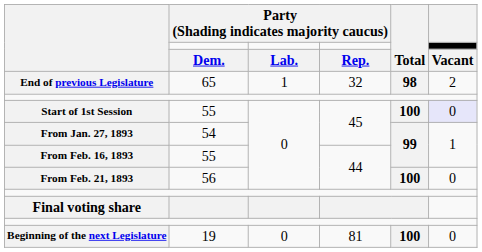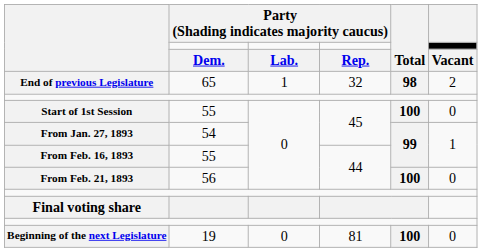(453, 111) lavender background -> (453, 111) no background
